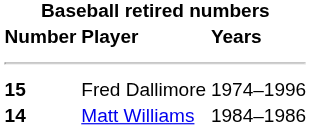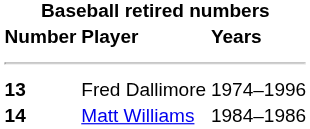(15, 89) 15 -> (15, 89) 13
